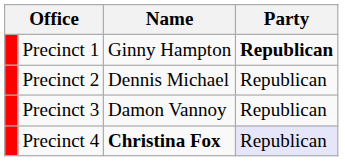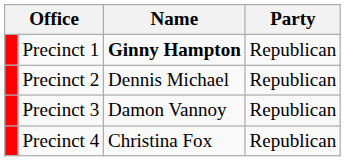(170, 49) normal -> (174, 49) bold
(287, 49) bold -> (293, 49) normal
(164, 140) bold -> (160, 140) normal
(283, 140) lavender background -> (293, 140) no background
